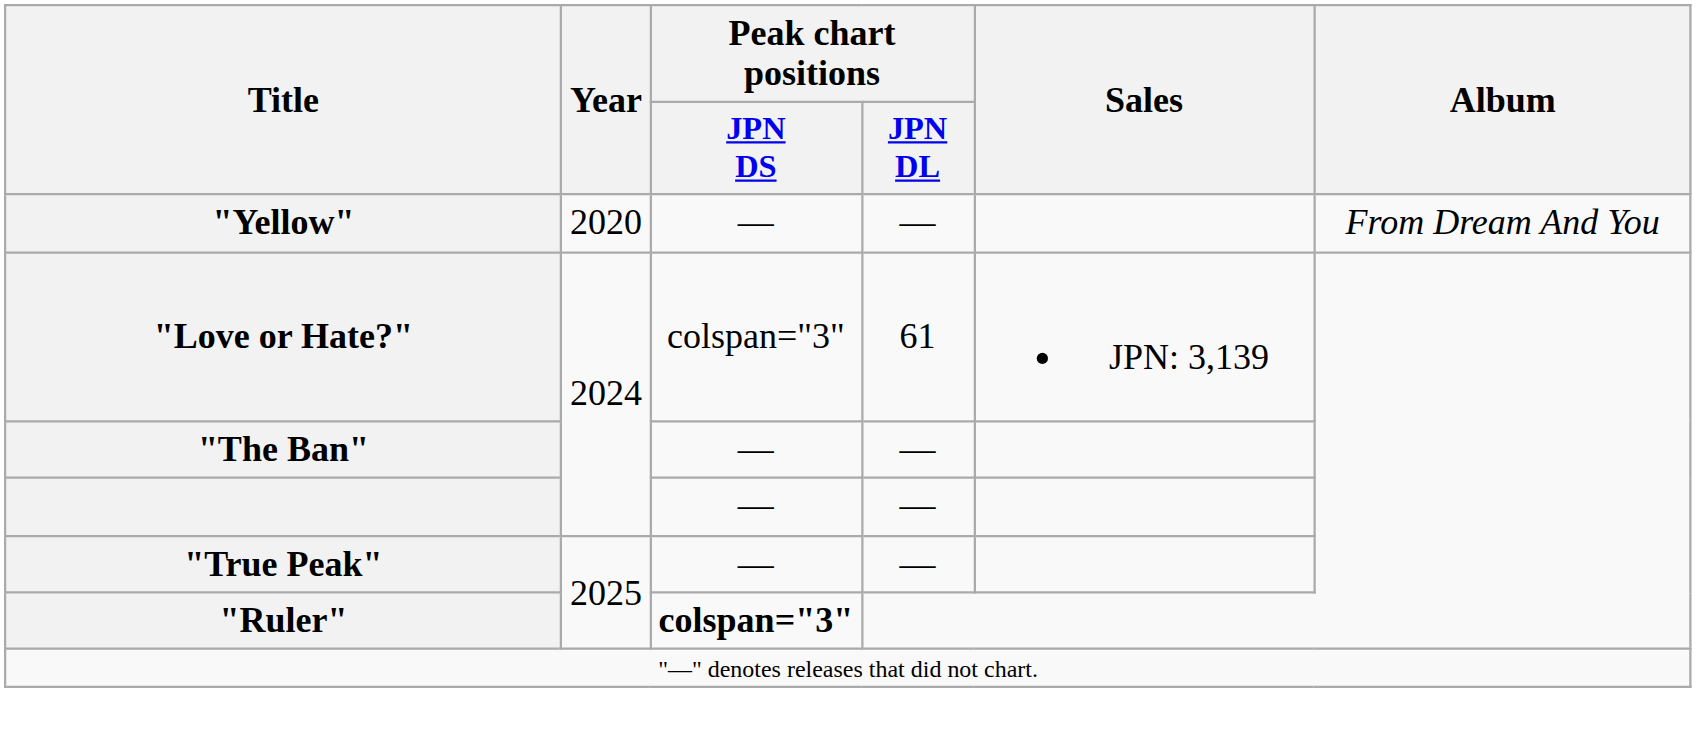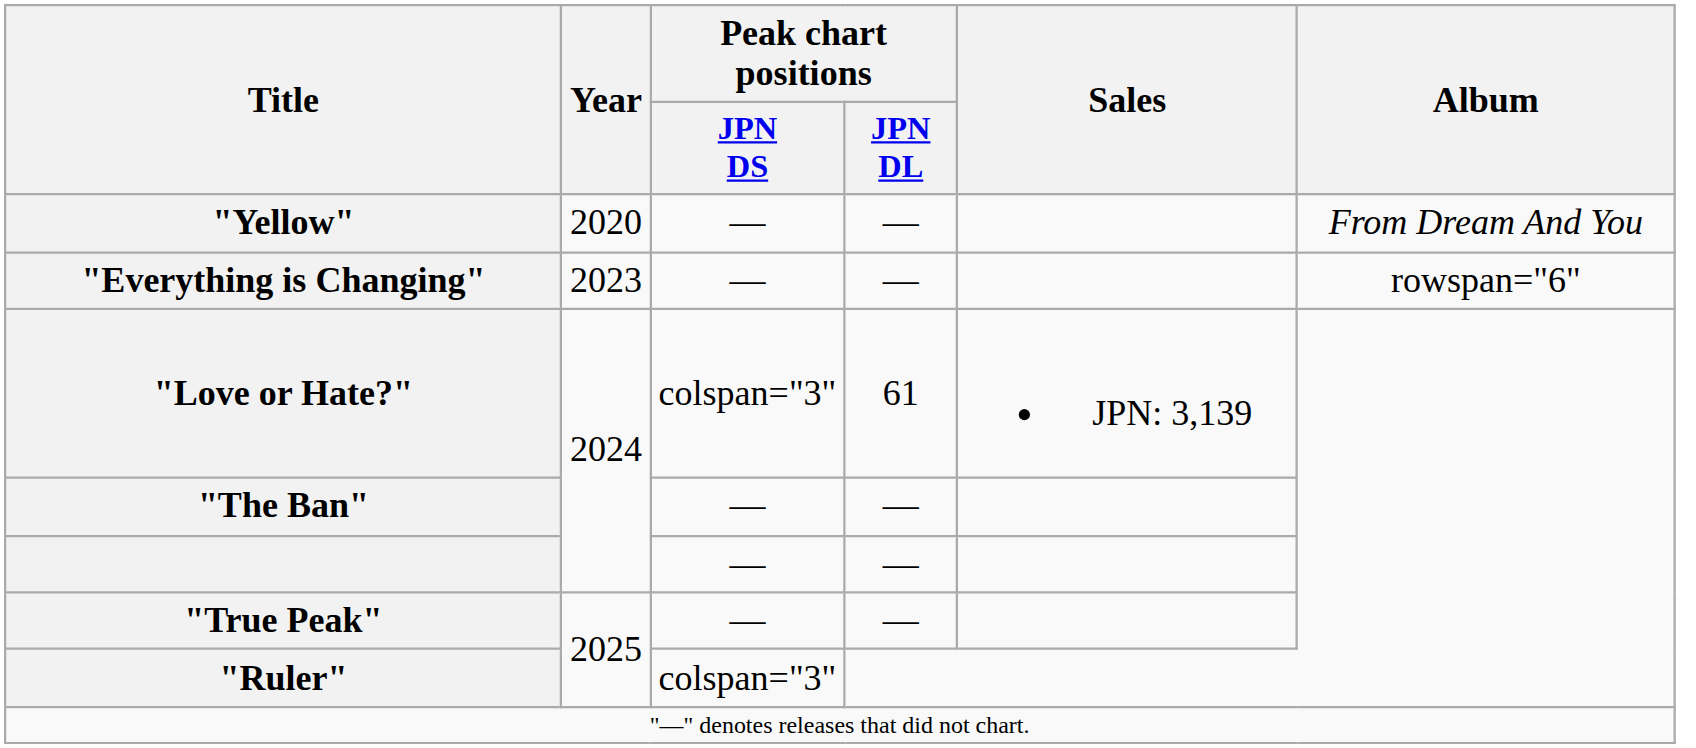+ row: (283, 279)
(756, 620) bold -> (747, 677) normal
